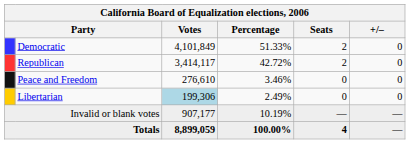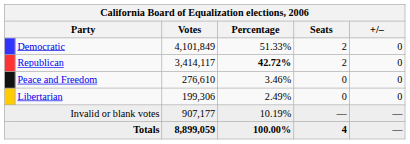(275, 63) normal -> (275, 63) bold
(199, 97) lightblue background -> (199, 97) no background
